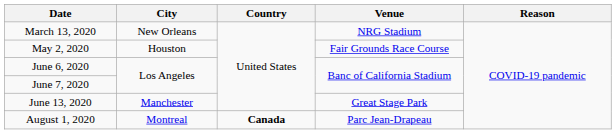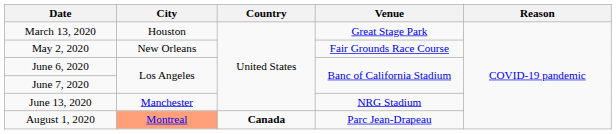(167, 31) New Orleans -> (167, 31) Houston
(389, 31) NRG Stadium -> (389, 31) Great Stage Park
(167, 48) Houston -> (167, 48) New Orleans
(389, 102) Great Stage Park -> (389, 102) NRG Stadium
(167, 119) no background -> (167, 119) lightsalmon background
